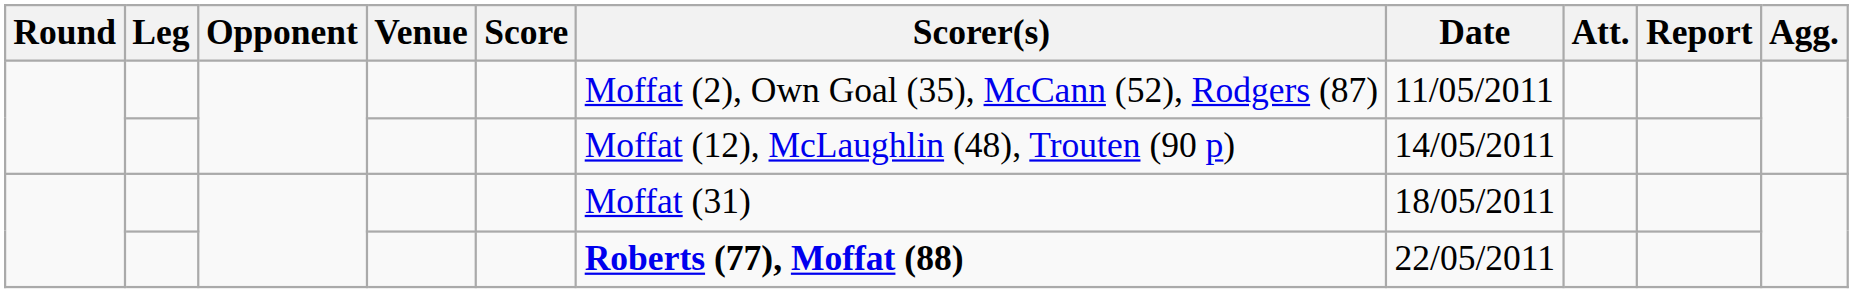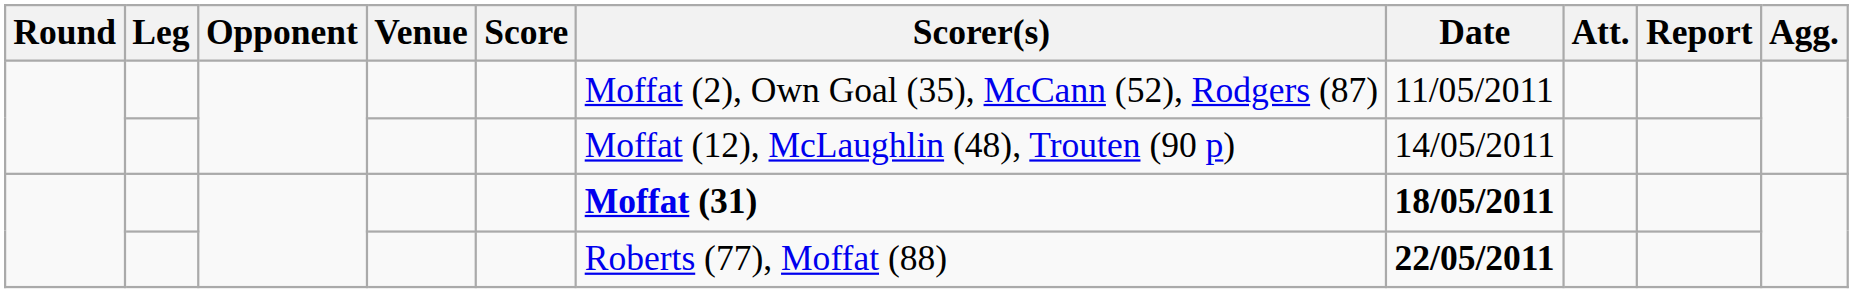(668, 201) normal -> (671, 201) bold
(1475, 201) normal -> (1474, 201) bold
(774, 257) bold -> (766, 257) normal
(1475, 257) normal -> (1474, 257) bold
